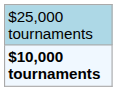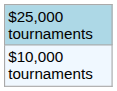(54, 65) bold -> (50, 65) normal
